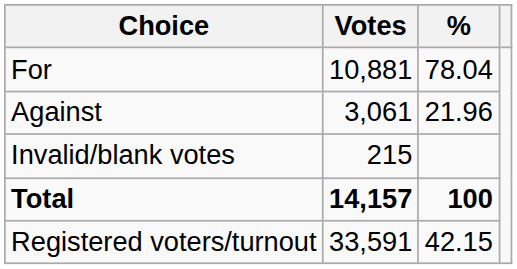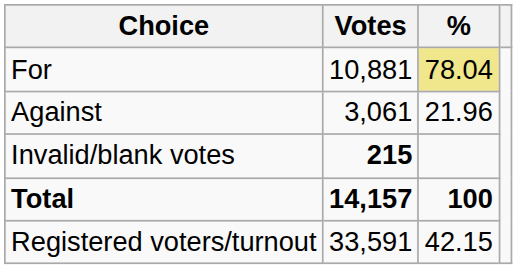(459, 69) no background -> (459, 69) khaki background
(390, 155) normal -> (390, 155) bold
